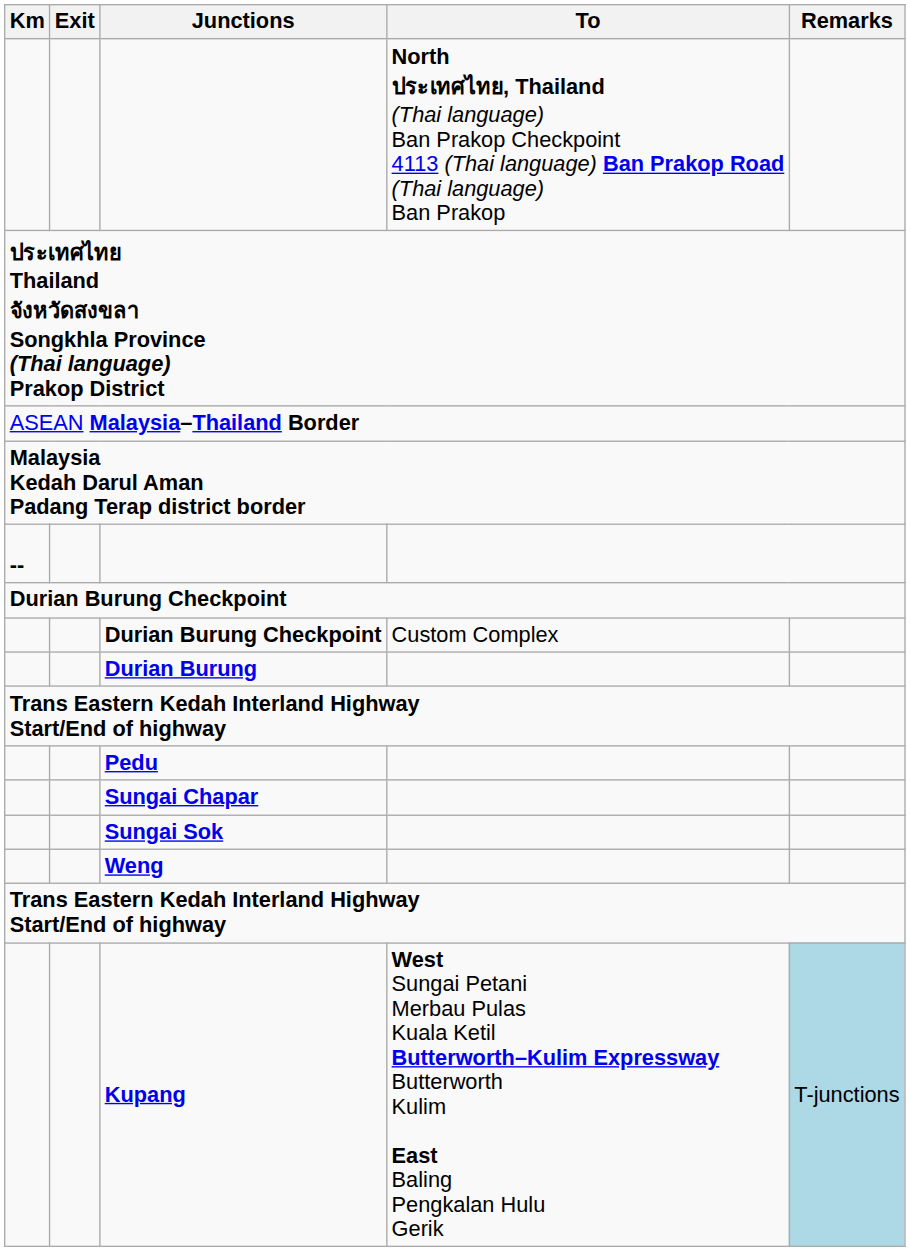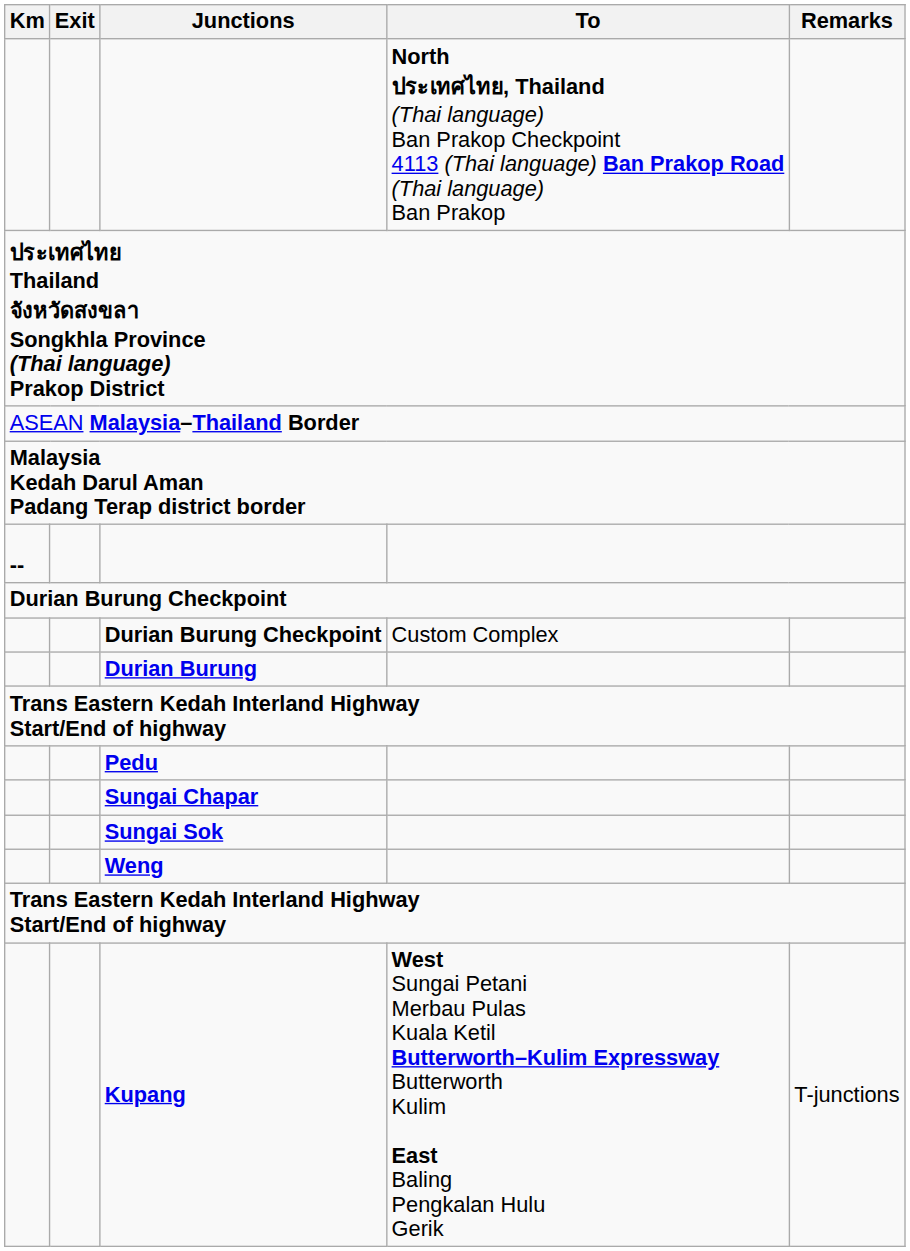(847, 1094) lightblue background -> (847, 1094) no background
